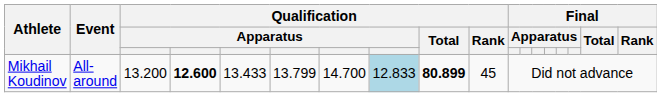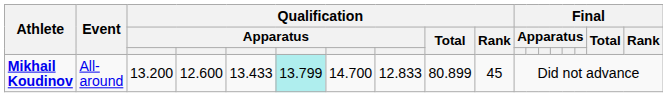(37, 74) normal -> (40, 74) bold
(195, 74) bold -> (201, 74) normal
(295, 74) no background -> (301, 74) paleturquoise background
(394, 74) lightblue background -> (400, 74) no background
(444, 74) bold -> (450, 74) normal
